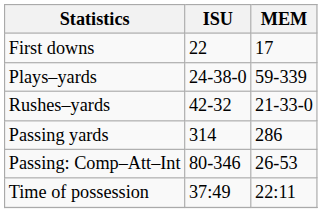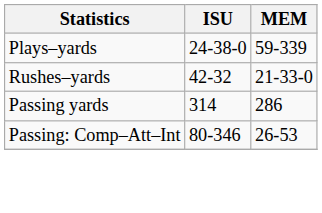- row: (52, 47)
- row: (79, 192)
